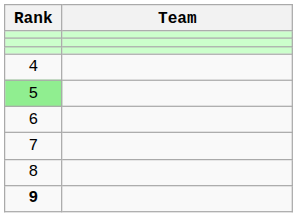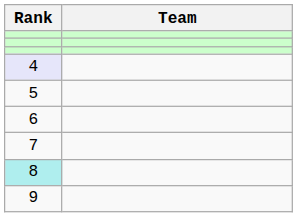(33, 67) no background -> (33, 67) lavender background
(33, 93) lightgreen background -> (33, 93) no background
(33, 172) no background -> (33, 172) paleturquoise background
(33, 198) bold -> (33, 198) normal
